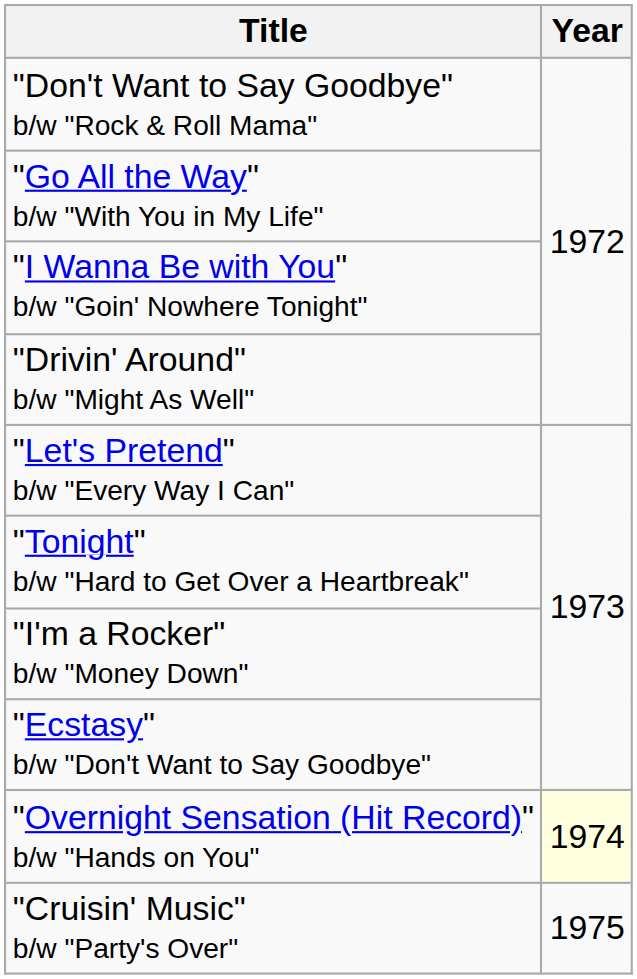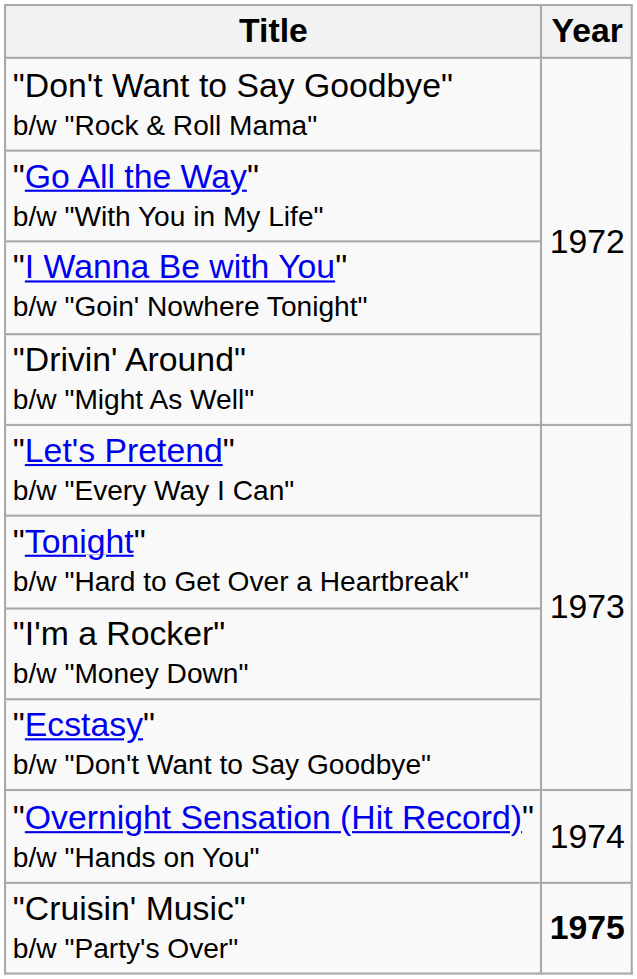(587, 835) lightyellow background -> (587, 835) no background
(587, 927) normal -> (587, 927) bold
